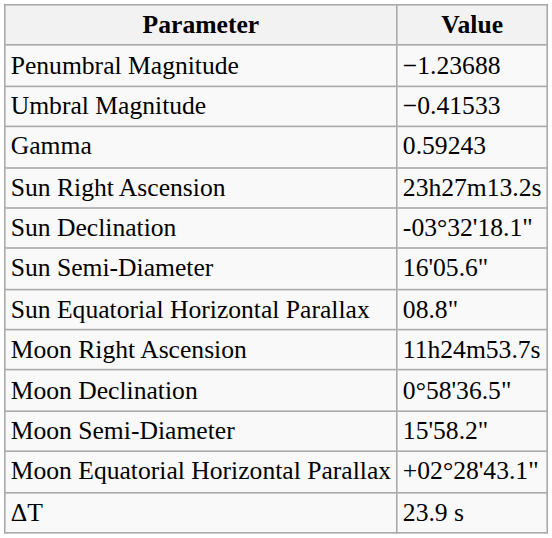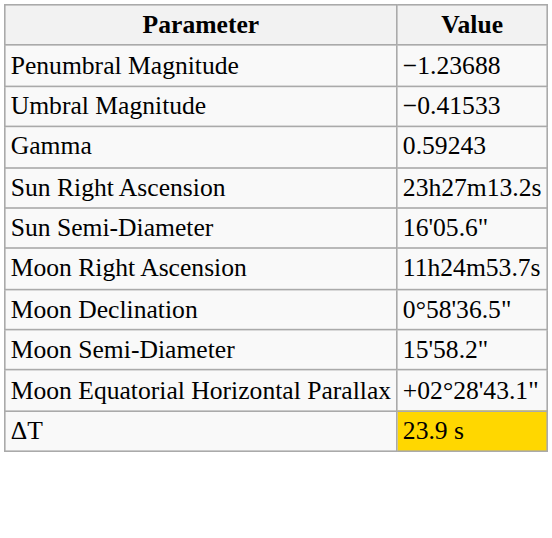- row: (94, 227)
- row: (190, 308)
(433, 512) no background -> (433, 430) gold background
